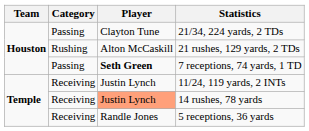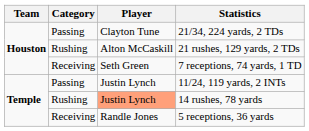(68, 65) Passing -> (73, 65) Receiving
(126, 65) bold -> (125, 65) normal
(73, 83) Receiving -> (68, 83) Passing
(73, 100) Receiving -> (69, 100) Rushing
